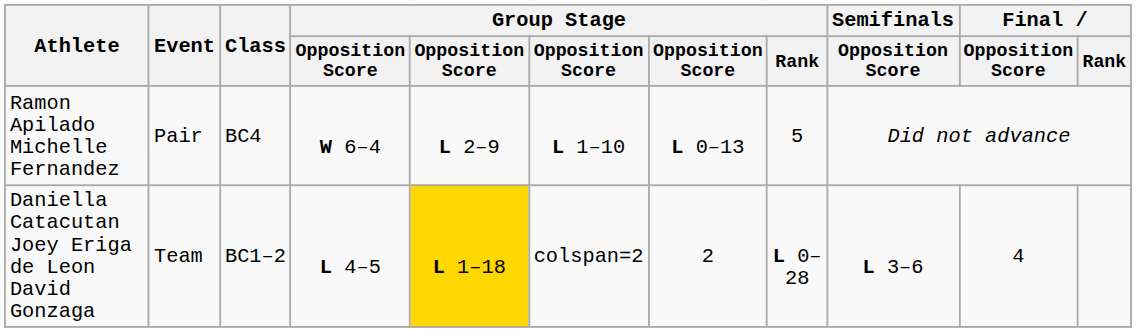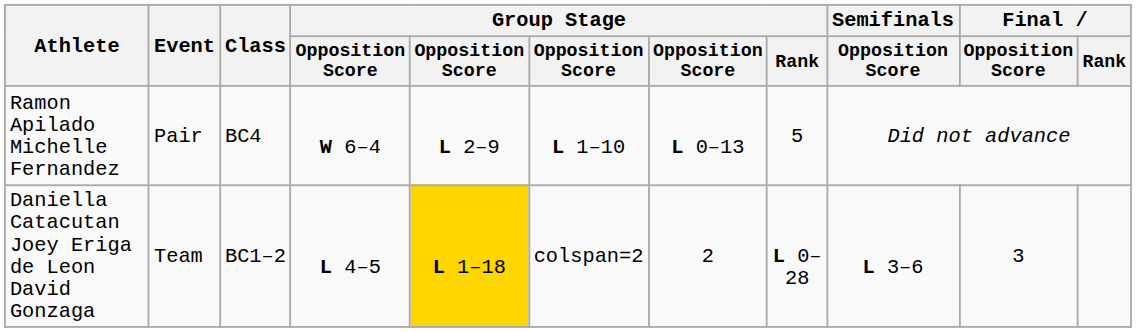(1018, 256) 4 -> (1018, 256) 3
